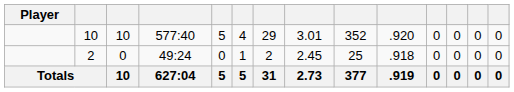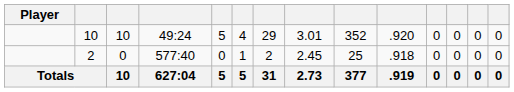(175, 35) 577:40 -> (175, 35) 49:24
(175, 55) 49:24 -> (175, 55) 577:40
